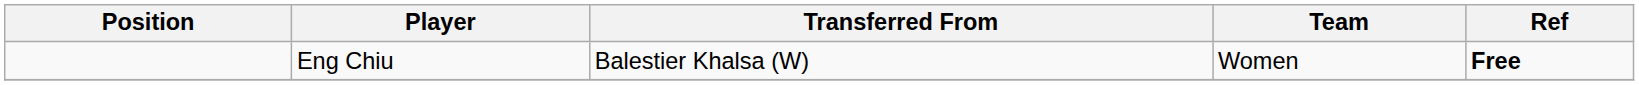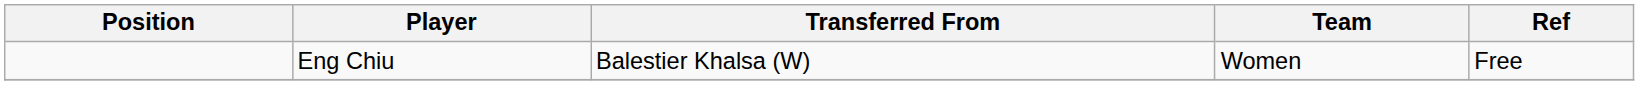(1496, 60) bold -> (1499, 60) normal
